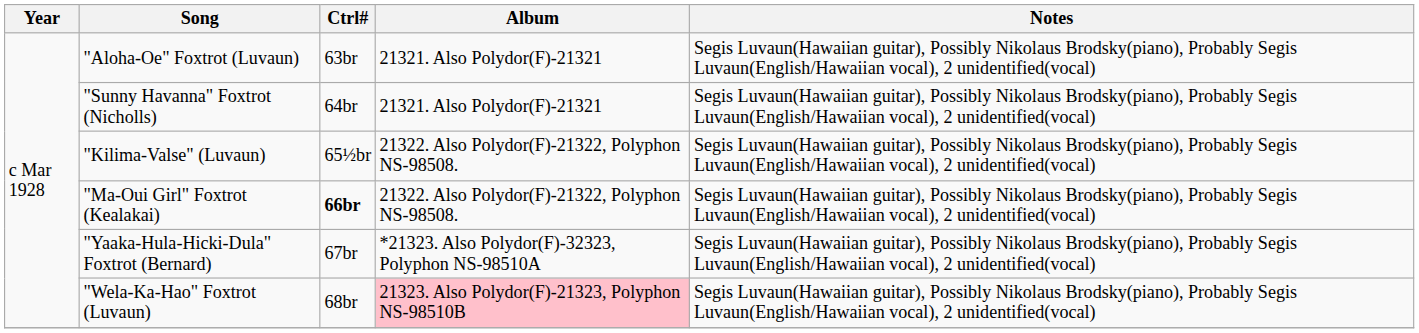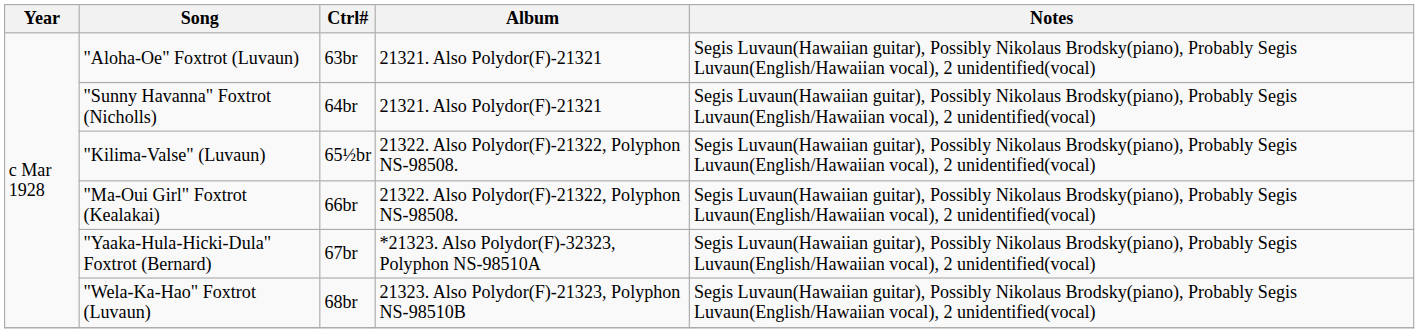(343, 204) bold -> (341, 204) normal
(530, 302) pink background -> (530, 302) no background
